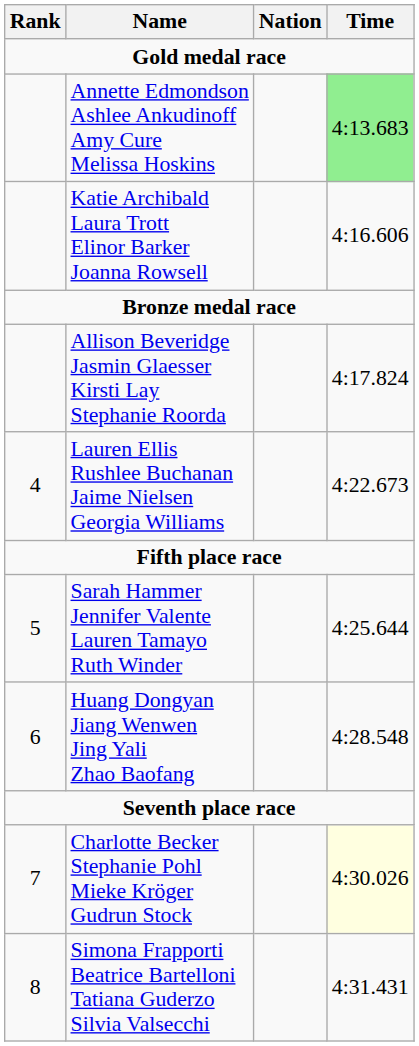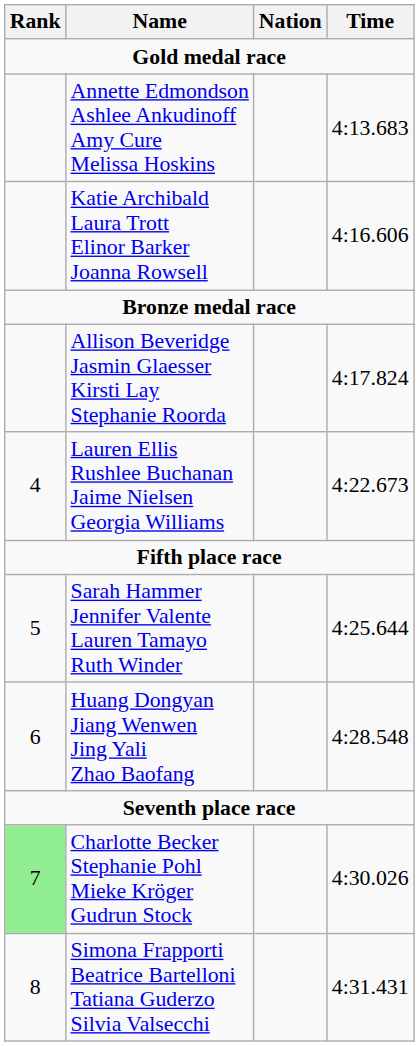(370, 127) lightgreen background -> (370, 127) no background
(35, 878) no background -> (35, 878) lightgreen background
(370, 878) lightyellow background -> (370, 878) no background
